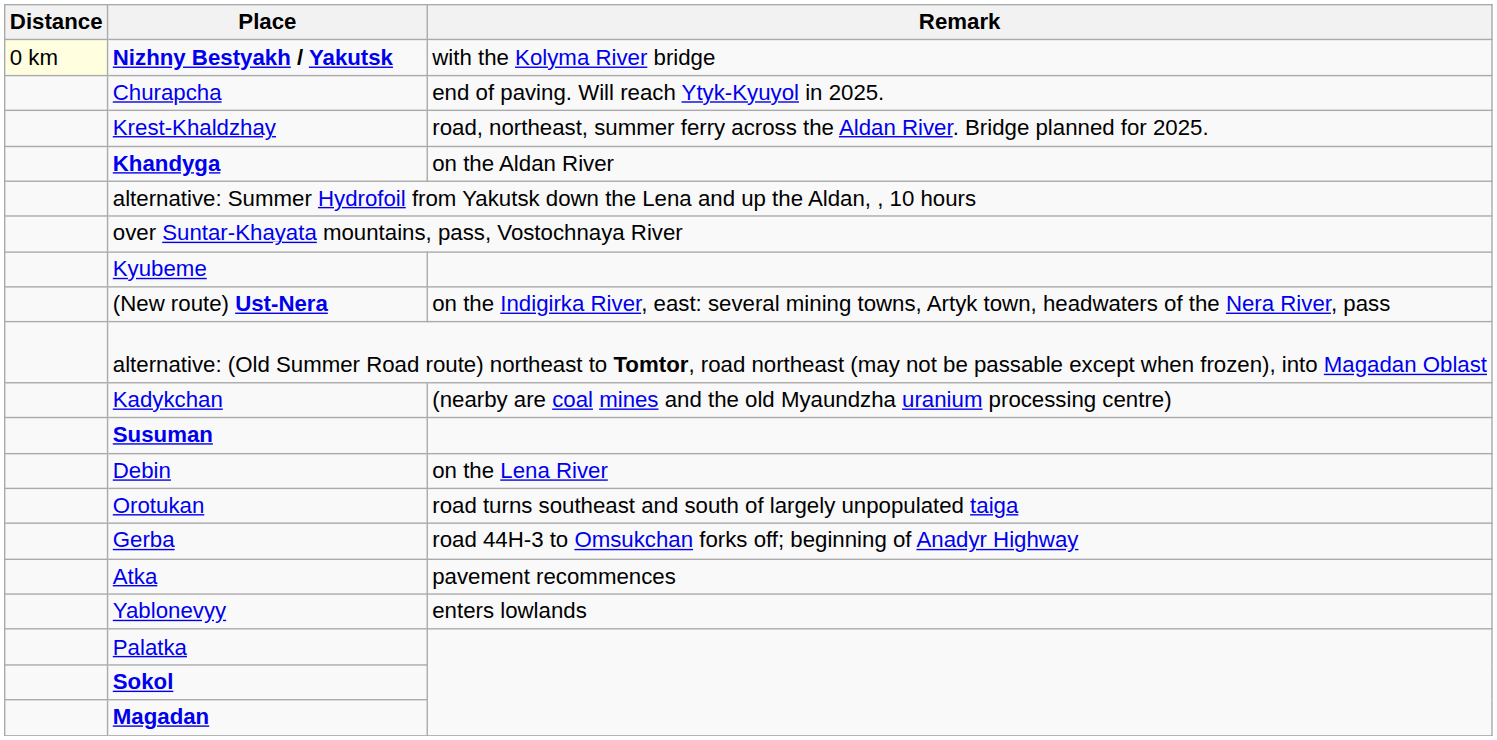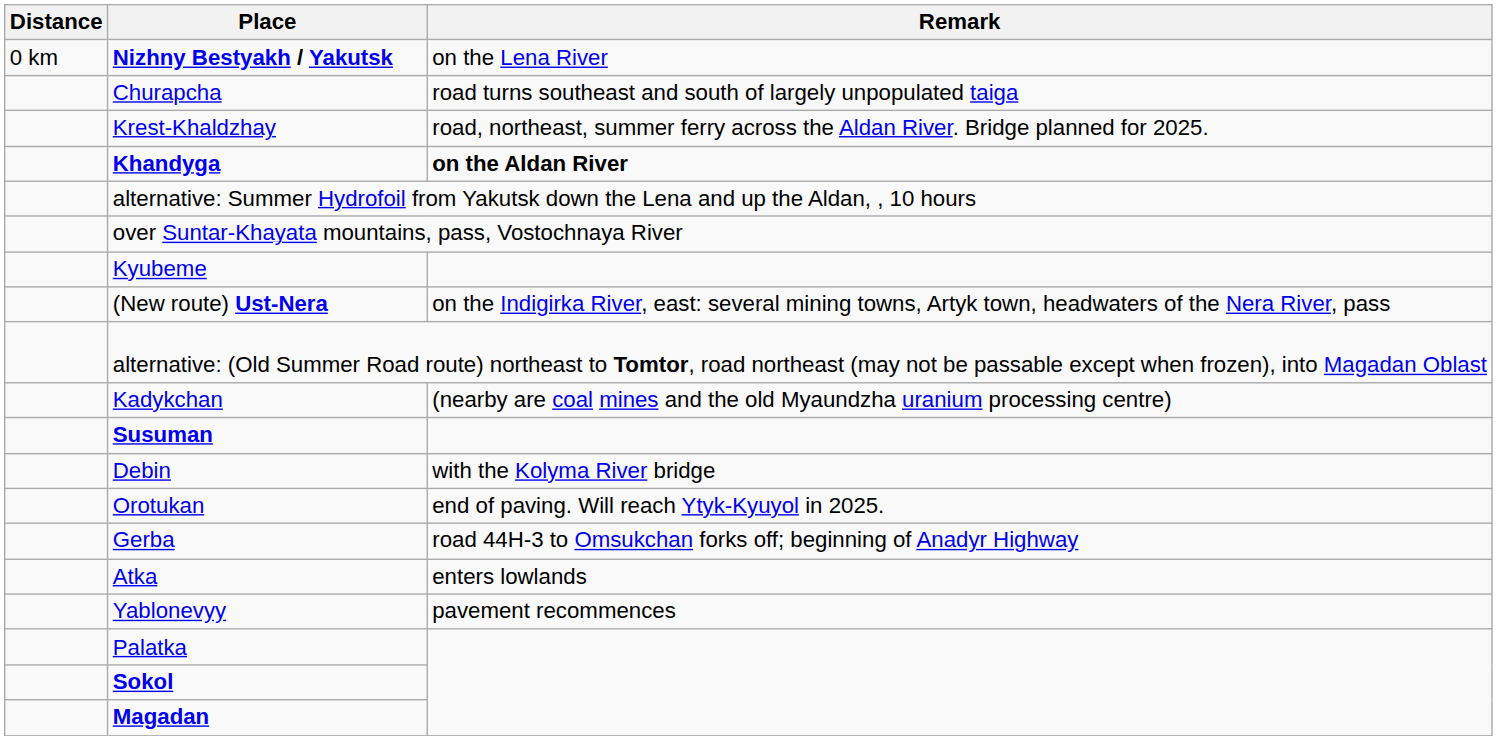(34, 57) lightyellow background -> (34, 57) no background
(574, 57) with the Kolyma River bridge -> (520, 57) on the Lena River
(658, 92) end of paving. Will reach Ytyk-Kyuyol in 2025. -> (725, 92) road turns southeast and south of largely unpopulated taiga
(523, 163) normal -> (530, 163) bold
(520, 470) on the Lena River -> (574, 470) with the Kolyma River bridge
(725, 505) road turns southeast and south of largely unpopulated taiga -> (658, 505) end of paving. Will reach Ytyk-Kyuyol in 2025.
(554, 576) pavement recommences -> (510, 576) enters lowlands
(510, 611) enters lowlands -> (554, 611) pavement recommences
